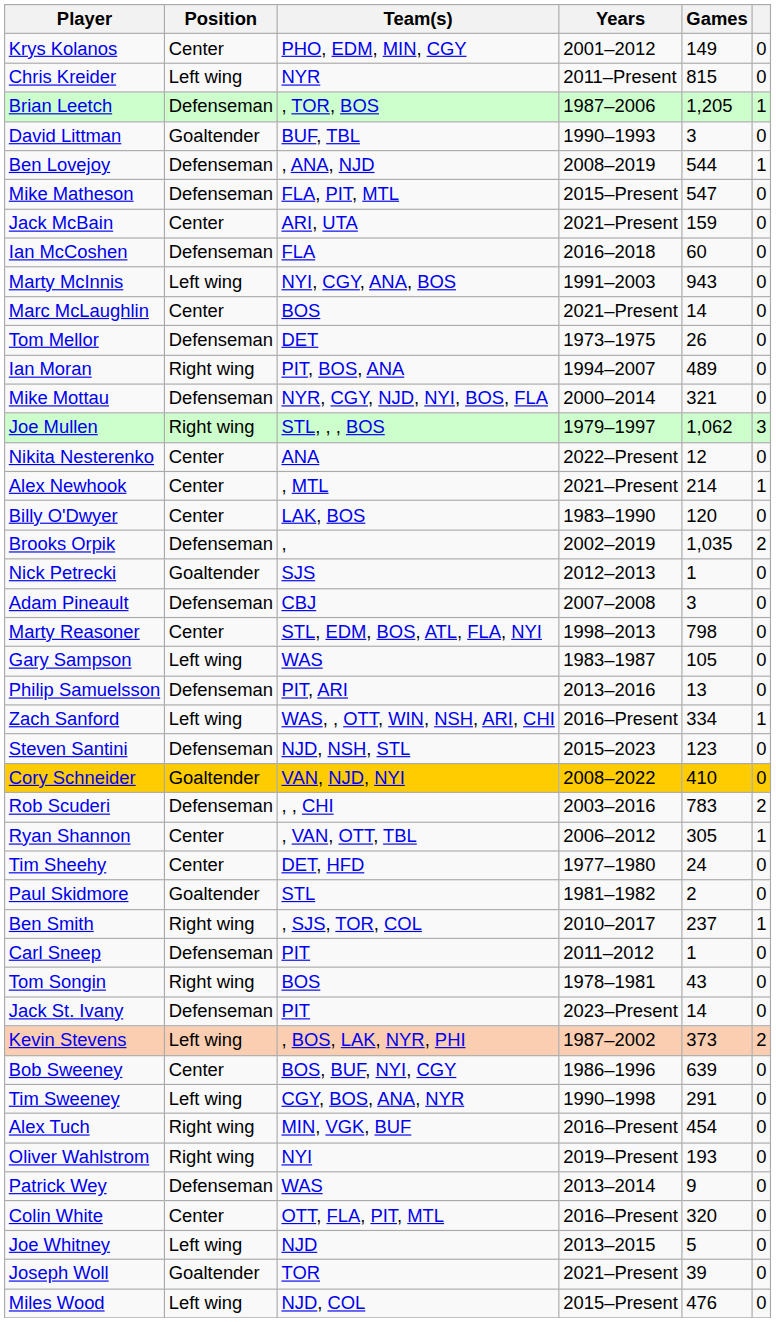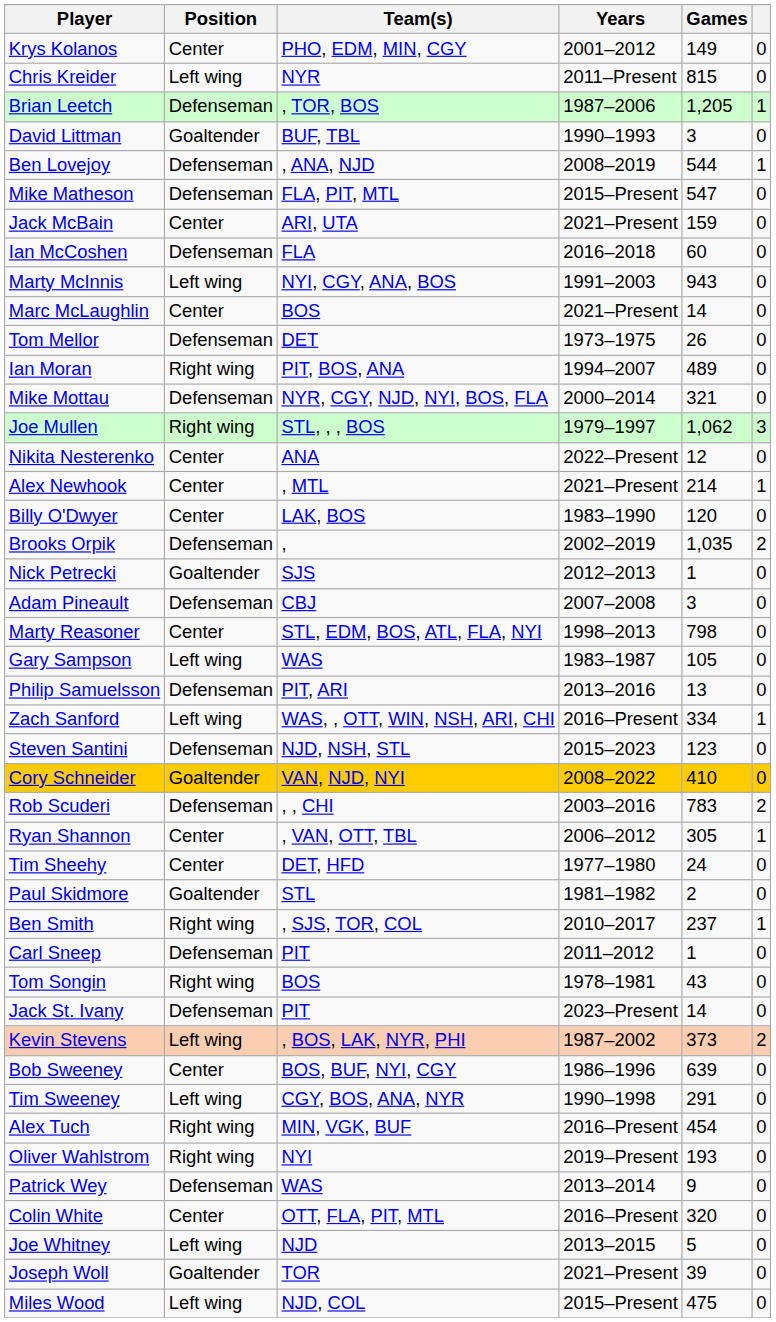(702, 1303) 476 -> (702, 1303) 475
